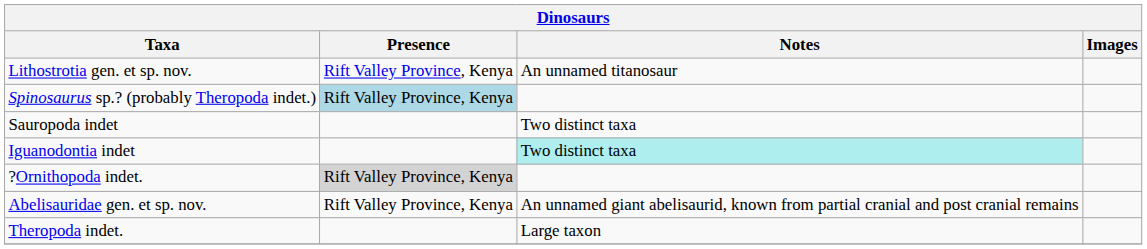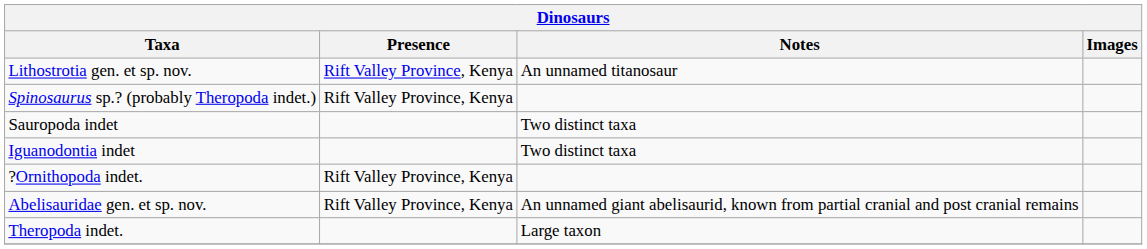(418, 97) lightblue background -> (418, 97) no background
(578, 151) paleturquoise background -> (578, 151) no background
(418, 177) lightgrey background -> (418, 177) no background
